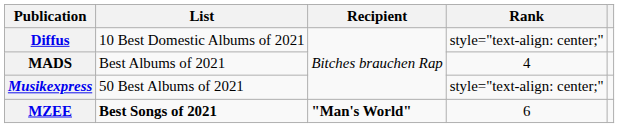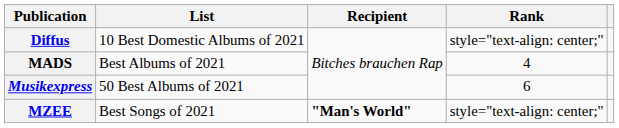(527, 87) style="text-align: center;" -> (527, 87) 6
(158, 110) bold -> (157, 110) normal
(527, 110) 6 -> (527, 110) style="text-align: center;"
